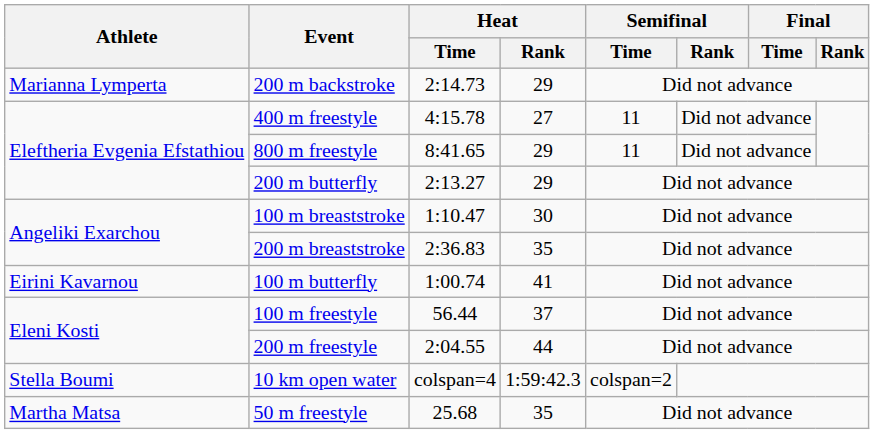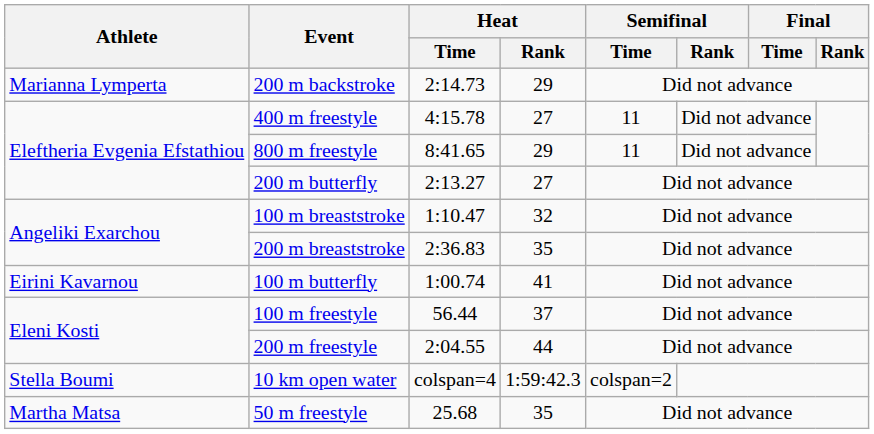(543, 183) 29 -> (543, 183) 27
(543, 216) 30 -> (543, 216) 32
